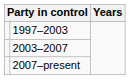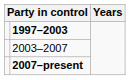(40, 30) normal -> (40, 30) bold
(46, 65) normal -> (48, 65) bold
